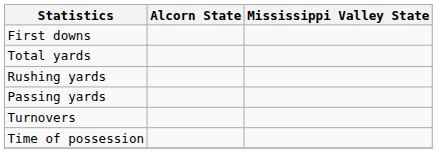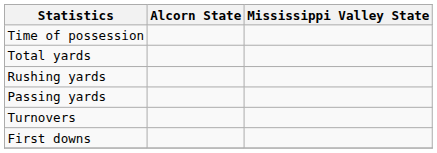rows swapped: (49, 35) <-> (76, 138)
